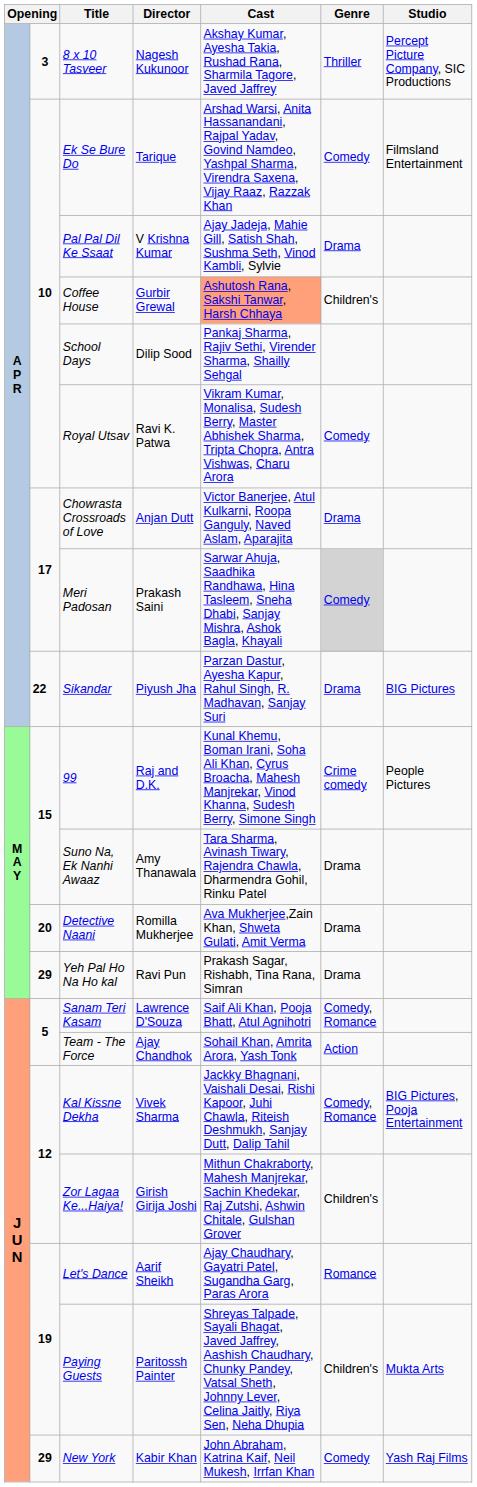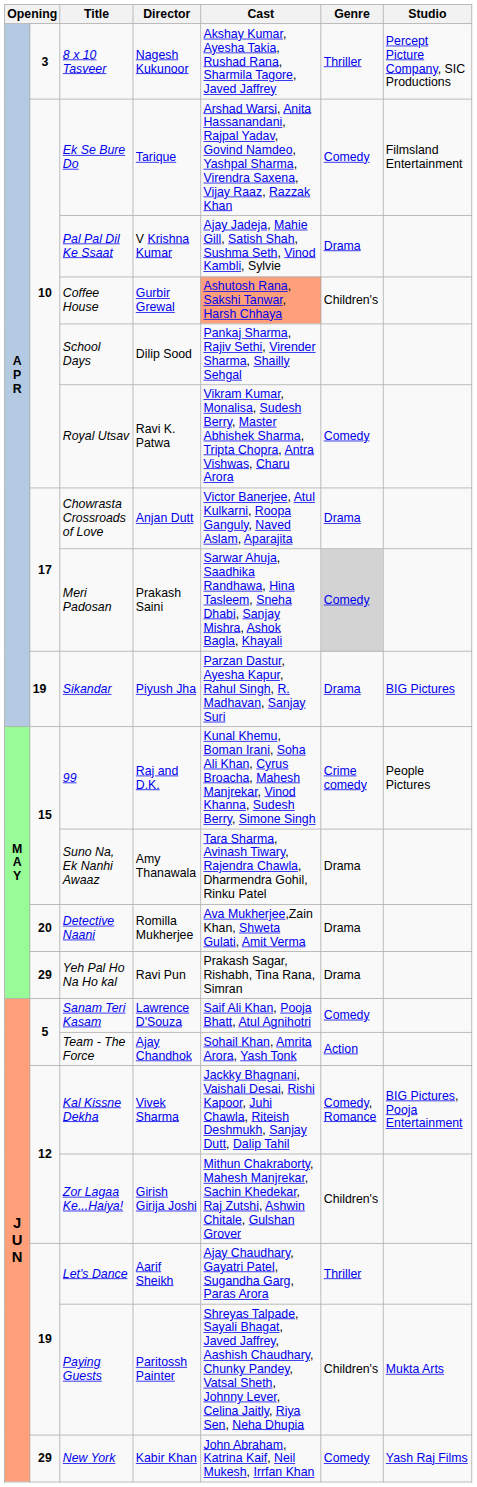(40, 689) 22 -> (40, 689) 19
(350, 1015) Comedy, Romance -> (347, 1015) Comedy
(350, 1273) Romance -> (343, 1273) Thriller
